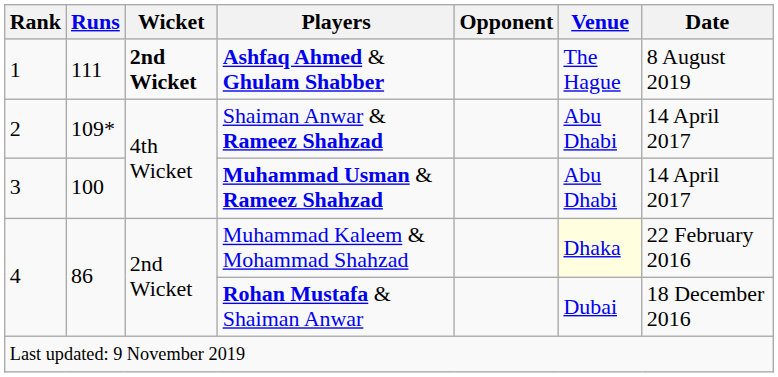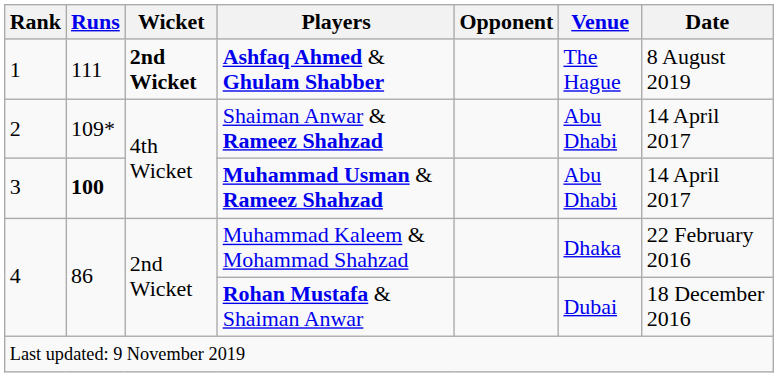(87, 187) normal -> (87, 187) bold
(592, 247) lightyellow background -> (592, 247) no background
